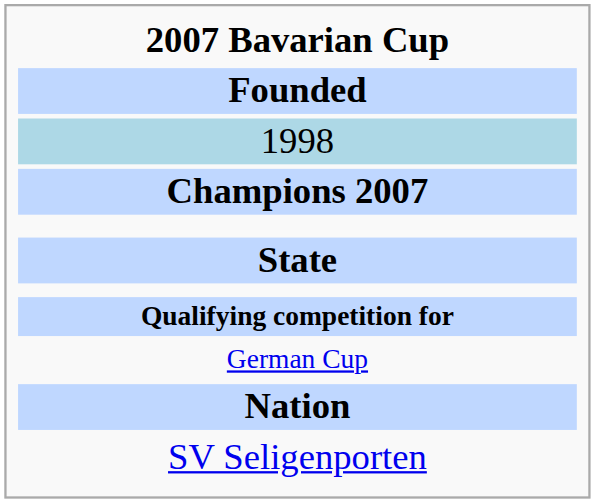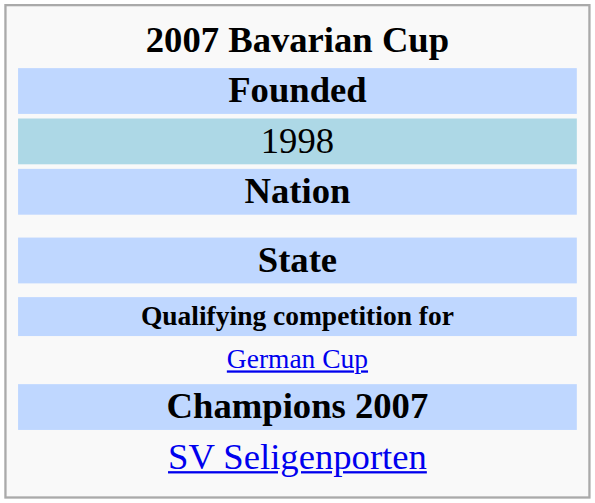(297, 191) Champions 2007 -> (297, 191) Nation
(297, 406) Nation -> (297, 406) Champions 2007
